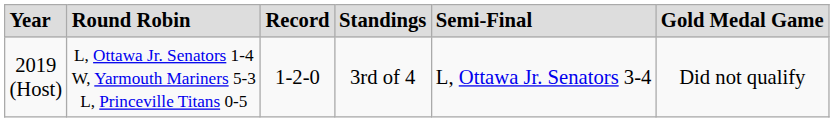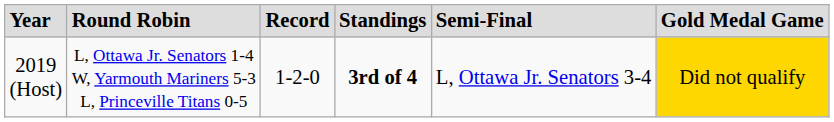(383, 76) normal -> (383, 76) bold
(742, 76) no background -> (742, 76) gold background
